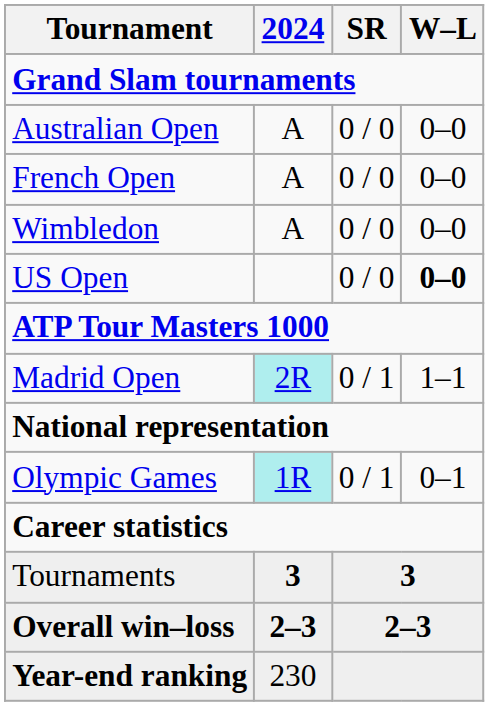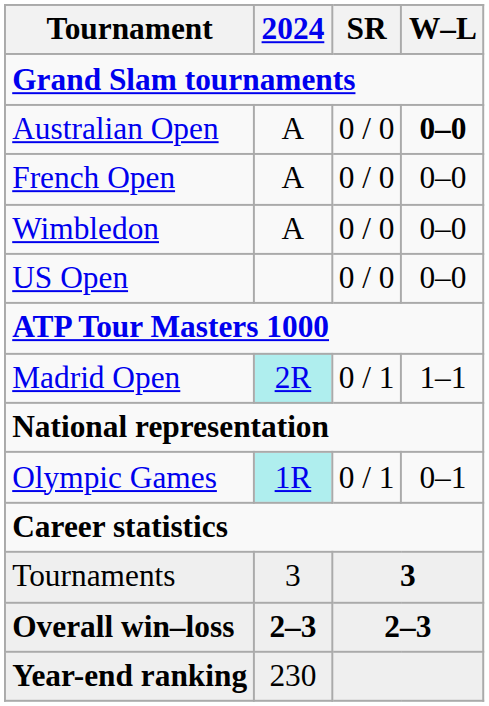(443, 128) normal -> (443, 128) bold
(443, 278) bold -> (443, 278) normal
(293, 576) bold -> (293, 576) normal
